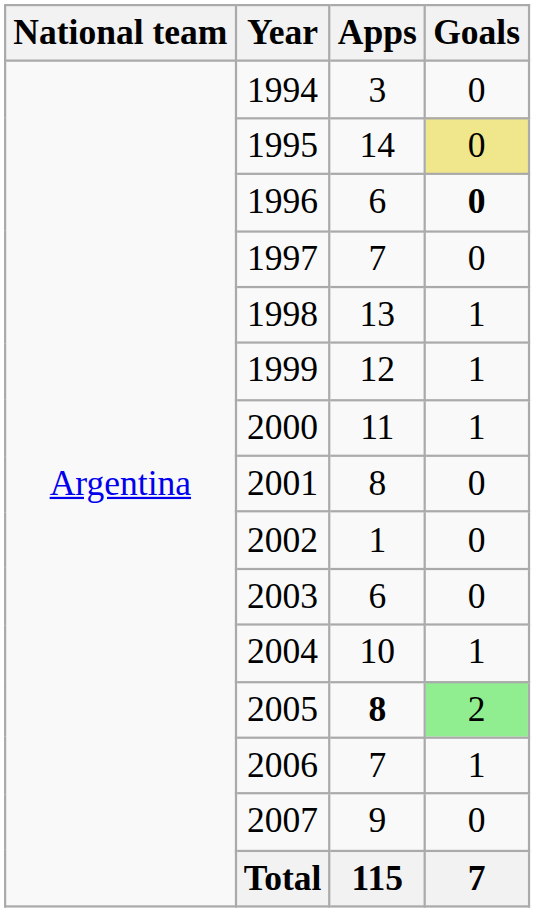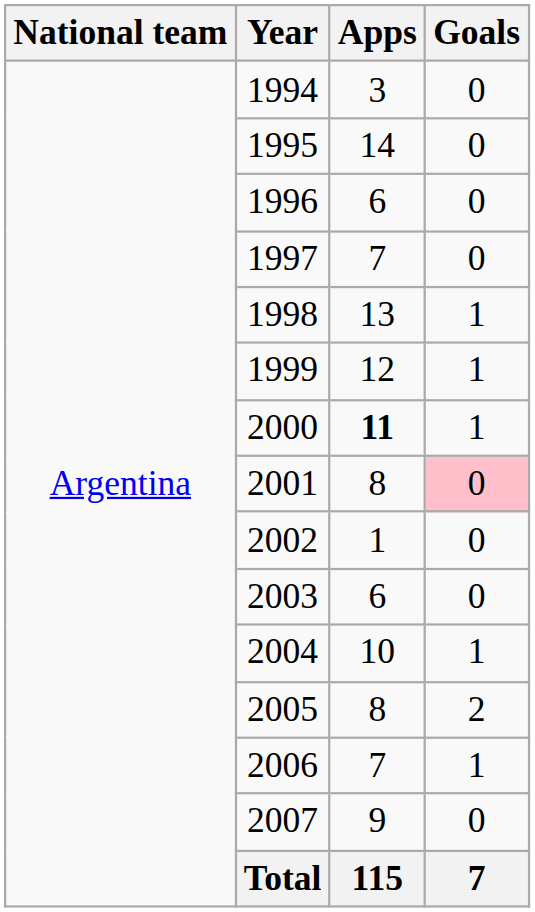(477, 145) khaki background -> (477, 145) no background
(477, 201) bold -> (477, 201) normal
(377, 426) normal -> (377, 426) bold
(477, 483) no background -> (477, 483) pink background
(377, 708) bold -> (377, 708) normal
(477, 708) lightgreen background -> (477, 708) no background
